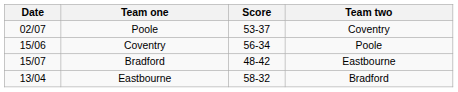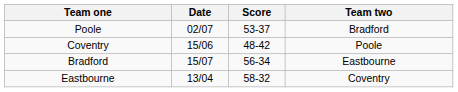columns swapped: (33, 12) <-> (145, 12)
(369, 29) Coventry -> (369, 29) Bradford
(257, 45) 56-34 -> (257, 45) 48-42
(257, 62) 48-42 -> (257, 62) 56-34
(369, 78) Bradford -> (369, 78) Coventry
